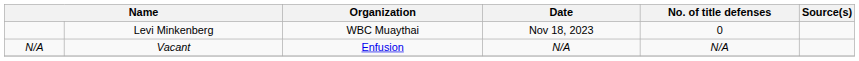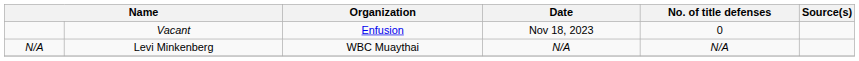(174, 30) Levi Minkenberg -> (174, 30) Vacant
(383, 30) WBC Muaythai -> (383, 30) Enfusion
(174, 47) Vacant -> (174, 47) Levi Minkenberg
(383, 47) Enfusion -> (383, 47) WBC Muaythai
